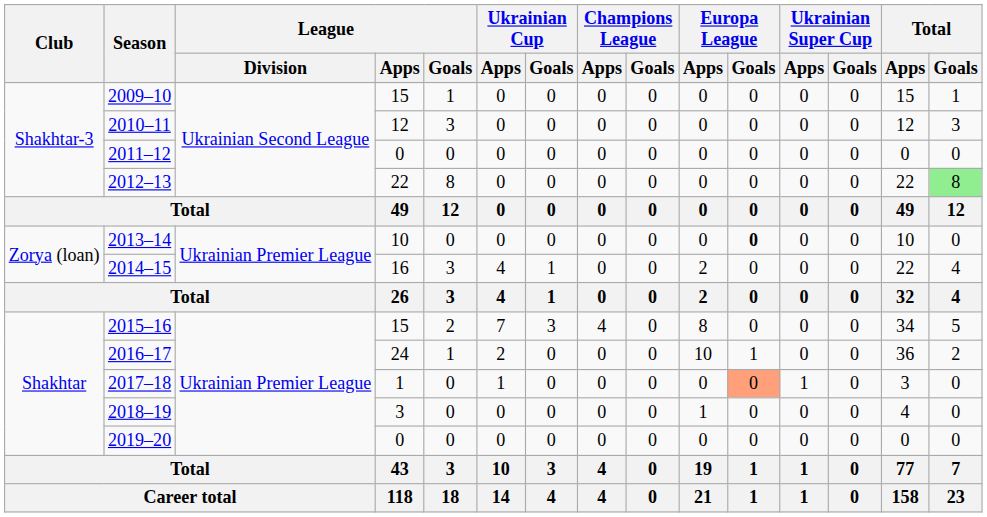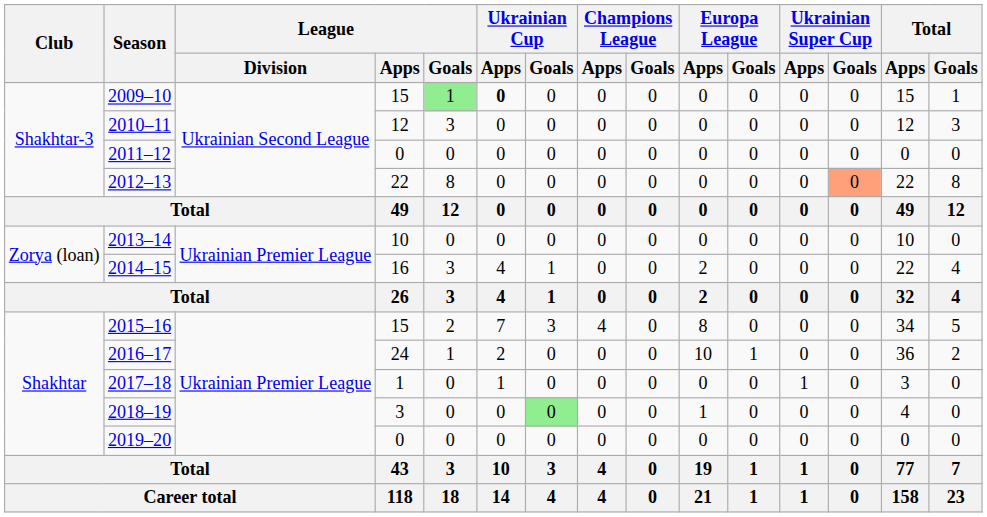(450, 96) no background -> (450, 96) lightgreen background
(501, 96) normal -> (501, 96) bold
(855, 182) no background -> (855, 182) lightsalmon background
(956, 182) lightgreen background -> (956, 182) no background
(754, 239) bold -> (754, 239) normal
(754, 383) lightsalmon background -> (754, 383) no background
(551, 411) no background -> (551, 411) lightgreen background
